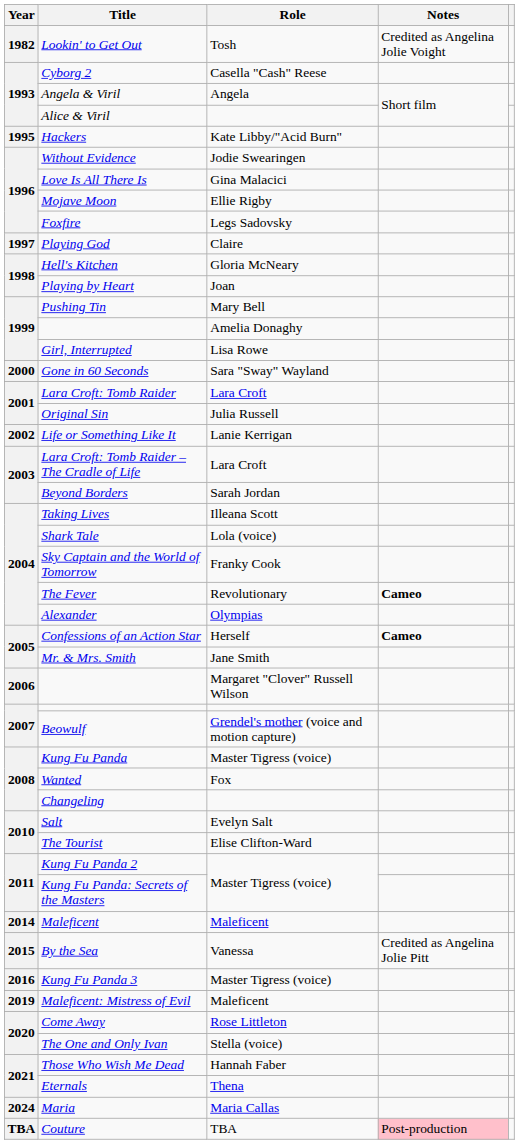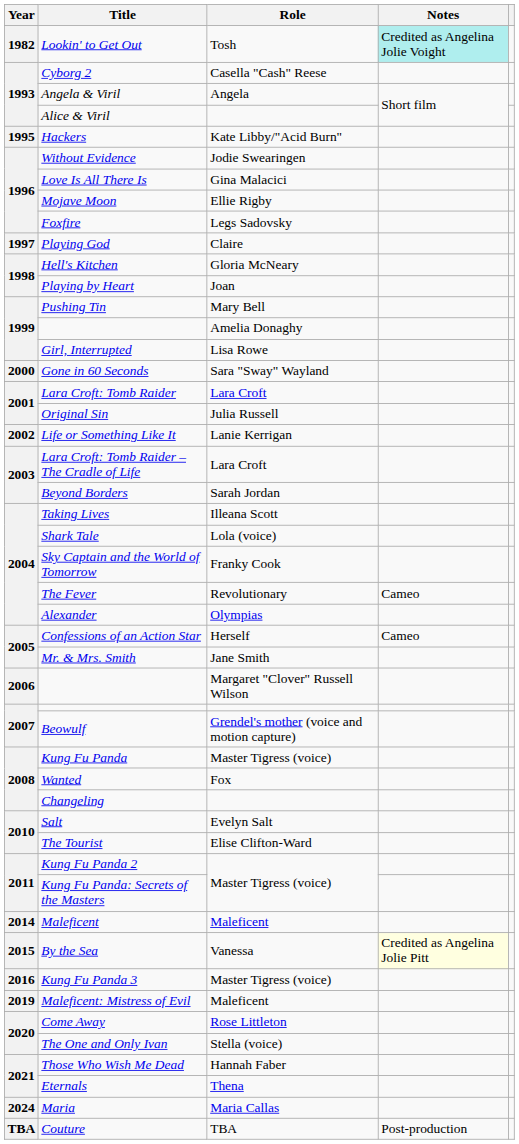(438, 44) no background -> (438, 44) paleturquoise background
(401, 593) bold -> (400, 593) normal
(401, 636) bold -> (400, 636) normal
(438, 950) no background -> (438, 950) lightyellow background
(424, 1128) pink background -> (424, 1128) no background
